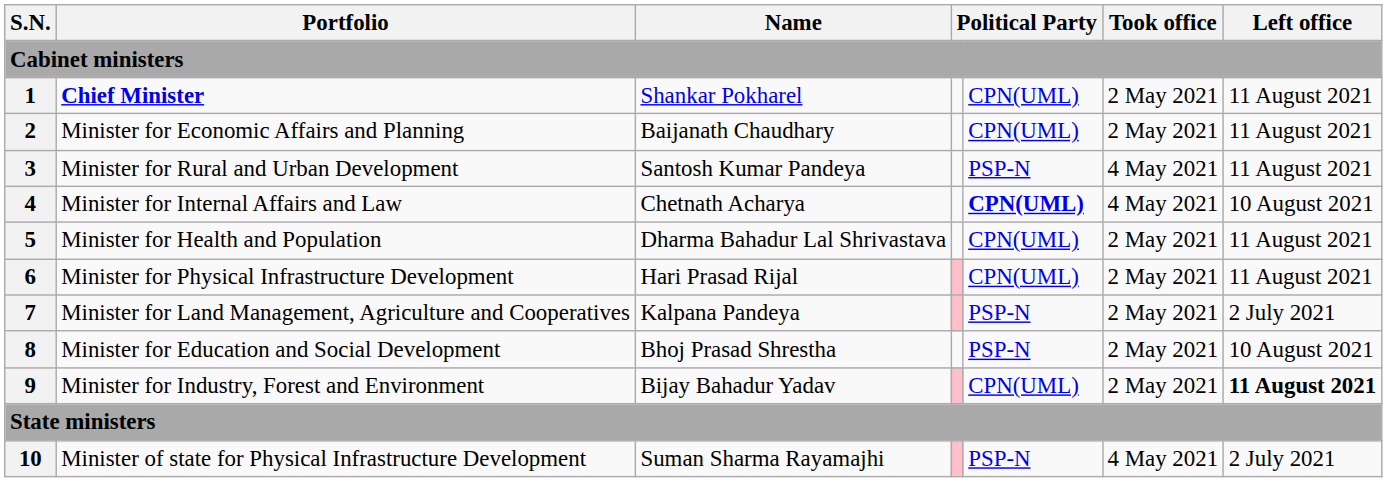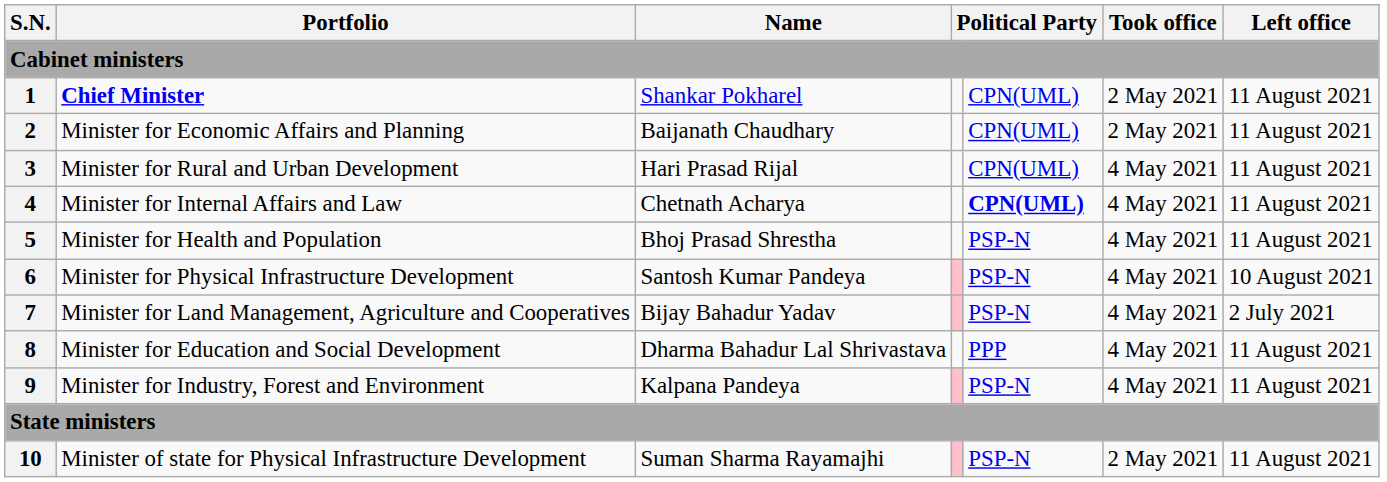(753, 167) Santosh Kumar Pandeya -> (719, 167) Hari Prasad Rijal
(999, 167) PSP-N -> (1024, 167) CPN(UML)
(1301, 204) 10 August 2021 -> (1301, 204) 11 August 2021
(793, 240) Dharma Bahadur Lal Shrivastava -> (738, 240) Bhoj Prasad Shrestha
(1024, 240) CPN(UML) -> (999, 240) PSP-N
(1163, 240) 2 May 2021 -> (1163, 240) 4 May 2021
(719, 276) Hari Prasad Rijal -> (753, 276) Santosh Kumar Pandeya
(1024, 276) CPN(UML) -> (999, 276) PSP-N
(1163, 276) 2 May 2021 -> (1163, 276) 4 May 2021
(1301, 276) 11 August 2021 -> (1301, 276) 10 August 2021
(720, 312) Kalpana Pandeya -> (738, 312) Bijay Bahadur Yadav
(1163, 312) 2 May 2021 -> (1163, 312) 4 May 2021
(738, 349) Bhoj Prasad Shrestha -> (793, 349) Dharma Bahadur Lal Shrivastava
(999, 349) PSP-N -> (987, 349) PPP
(1163, 349) 2 May 2021 -> (1163, 349) 4 May 2021
(1301, 349) 10 August 2021 -> (1301, 349) 11 August 2021
(738, 385) Bijay Bahadur Yadav -> (720, 385) Kalpana Pandeya
(1024, 385) CPN(UML) -> (999, 385) PSP-N
(1163, 385) 2 May 2021 -> (1163, 385) 4 May 2021
(1302, 385) bold -> (1301, 385) normal
(1163, 458) 4 May 2021 -> (1163, 458) 2 May 2021
(1282, 458) 2 July 2021 -> (1301, 458) 11 August 2021
